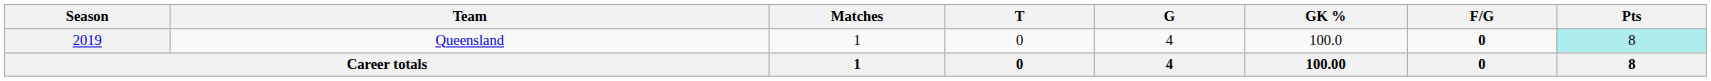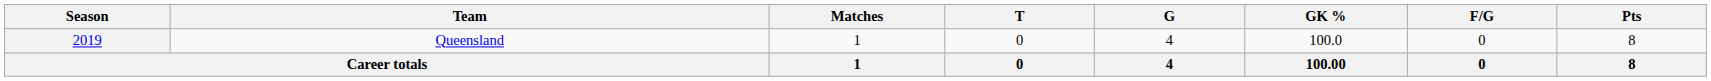(1482, 40) bold -> (1482, 40) normal
(1632, 40) paleturquoise background -> (1632, 40) no background
